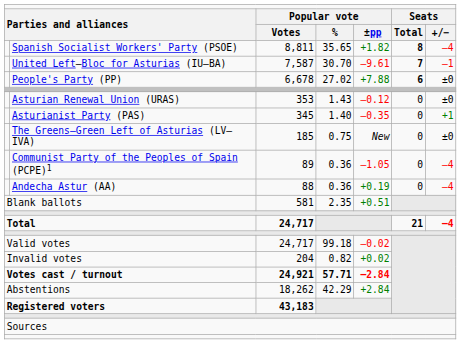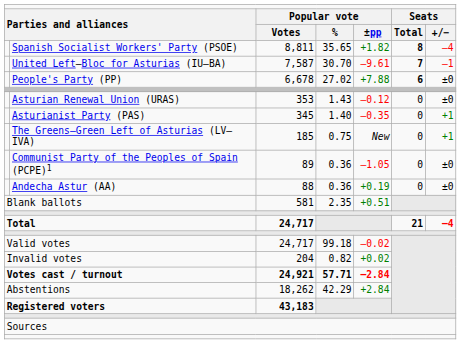(448, 137) ±0 -> (448, 137) +1
(448, 165) –4 -> (448, 165) ±0
(448, 187) –4 -> (448, 187) ±0
